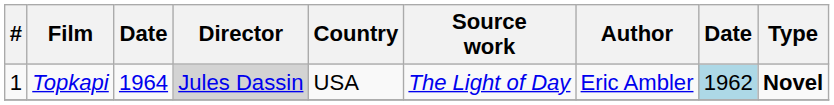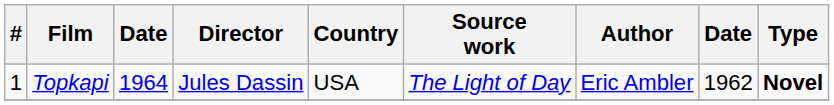(241, 81) lightgrey background -> (241, 81) no background
(728, 81) lightblue background -> (728, 81) no background
